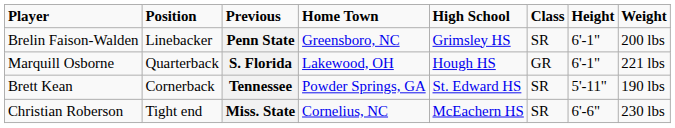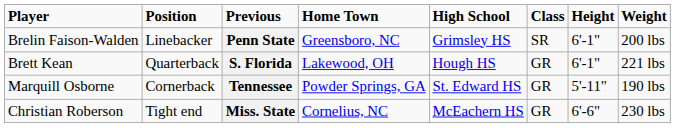(61, 63) Marquill Osborne -> (40, 63) Brett Kean
(40, 87) Brett Kean -> (61, 87) Marquill Osborne
(540, 87) SR -> (541, 87) GR
(540, 110) SR -> (541, 110) GR
